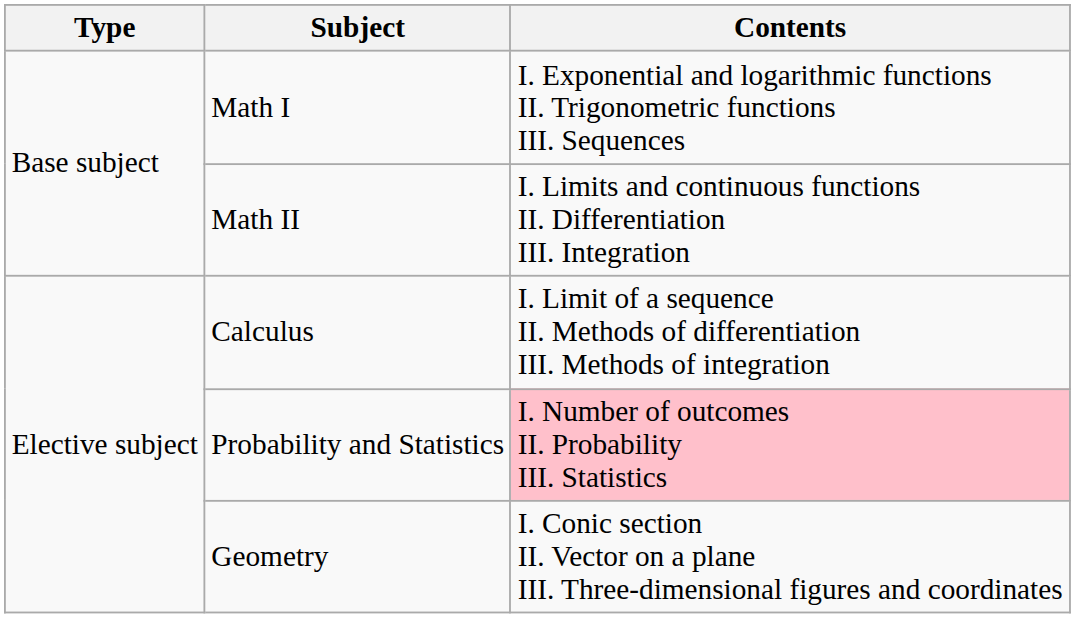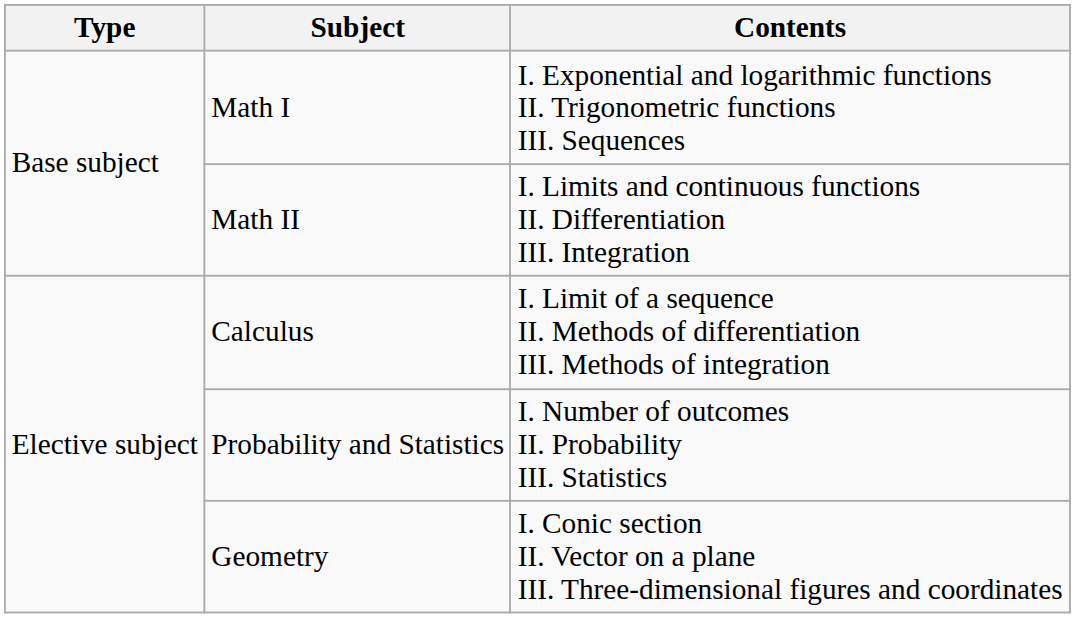(653, 444) pink background -> (653, 444) no background
